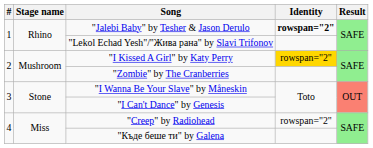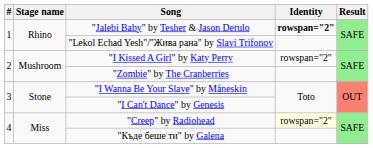(306, 58) gold background -> (306, 58) no background
(306, 120) no background -> (306, 120) lightyellow background
